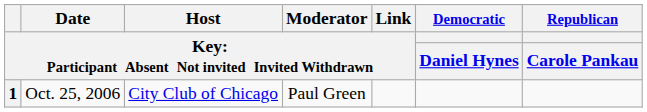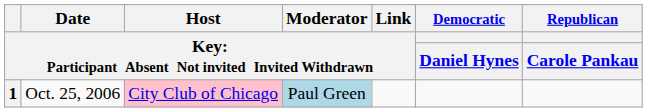(203, 93) no background -> (203, 93) pink background
(327, 93) no background -> (327, 93) lightblue background
